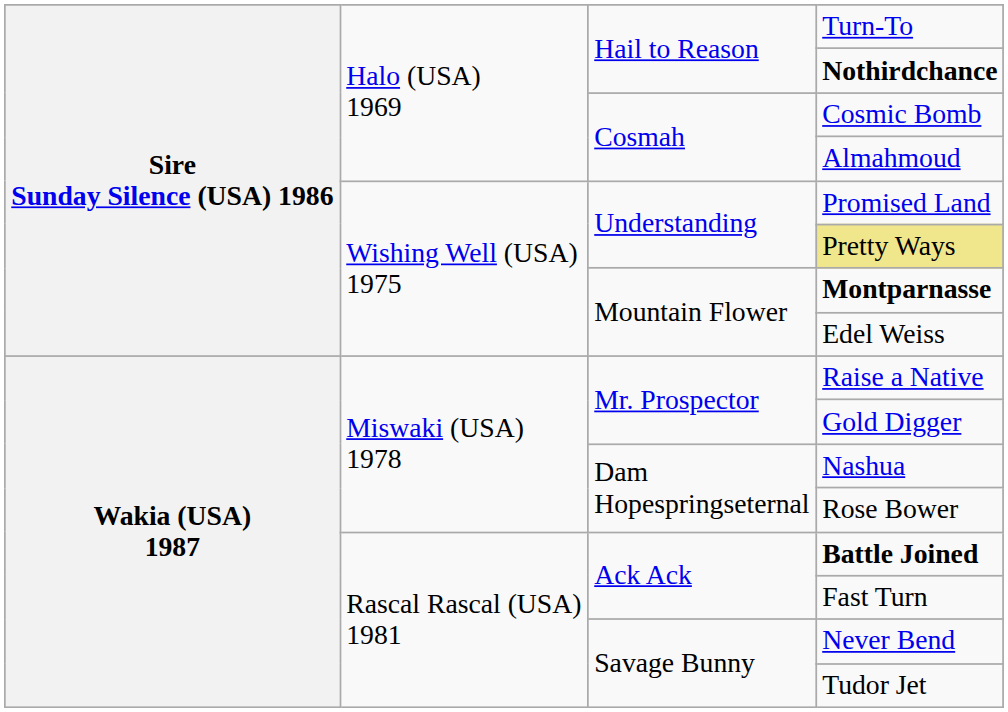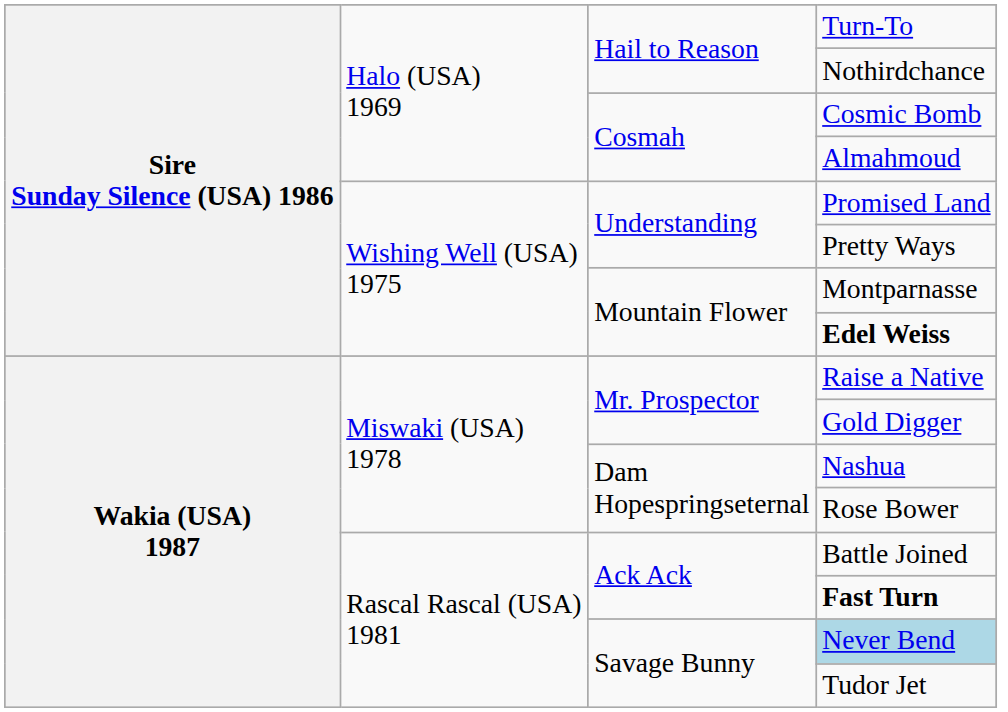(910, 70) bold -> (904, 70) normal
(889, 245) khaki background -> (889, 245) no background
(907, 289) bold -> (900, 289) normal
(884, 333) normal -> (886, 333) bold
(900, 553) bold -> (895, 553) normal
(875, 597) normal -> (880, 597) bold
(889, 641) no background -> (889, 641) lightblue background
